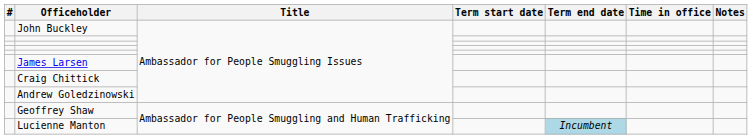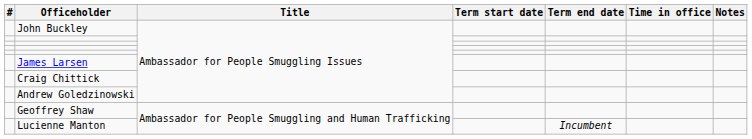(586, 126) lightblue background -> (586, 126) no background
